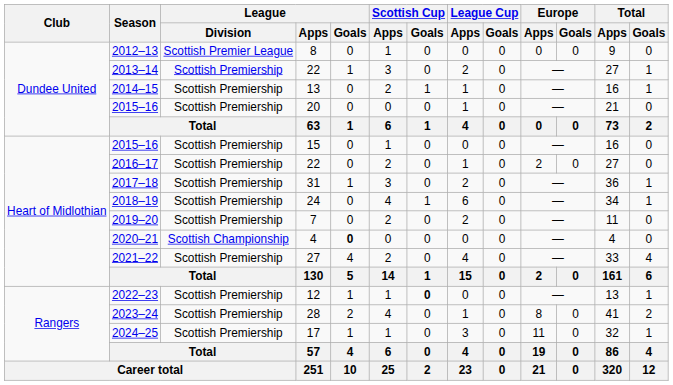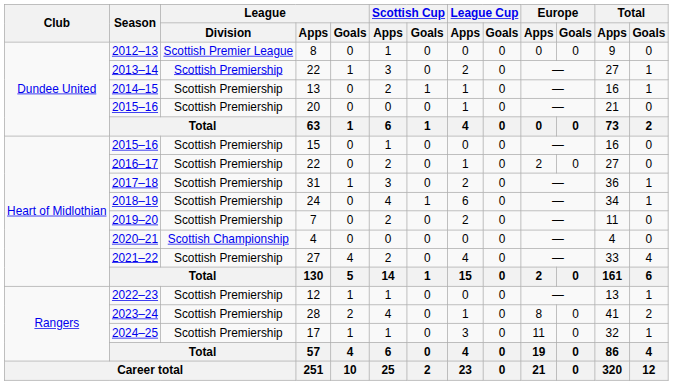(350, 239) bold -> (350, 239) normal
(427, 295) bold -> (427, 295) normal
